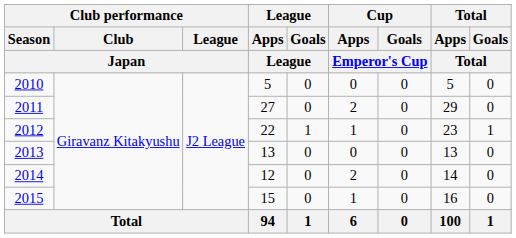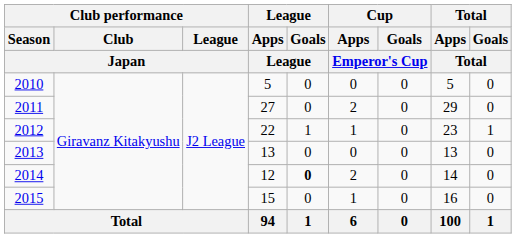(308, 175) normal -> (308, 175) bold
